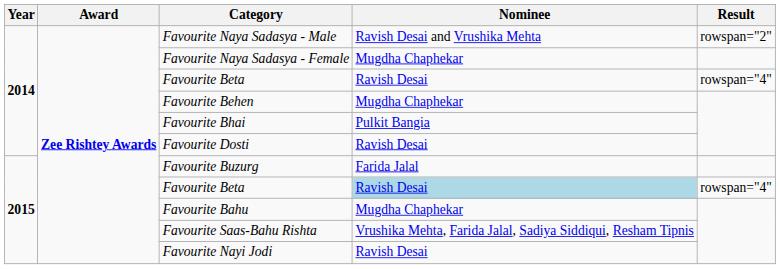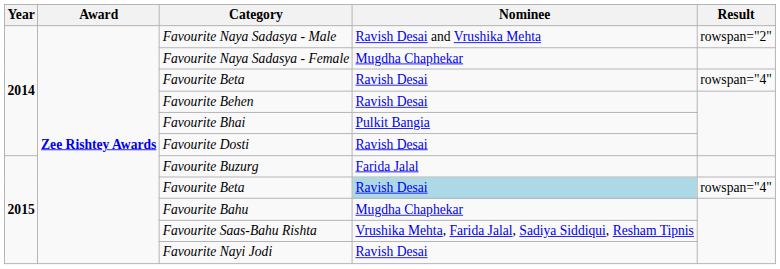(409, 101) Mugdha Chaphekar -> (392, 101) Ravish Desai
